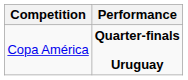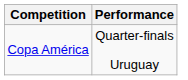(137, 49) bold -> (134, 49) normal
